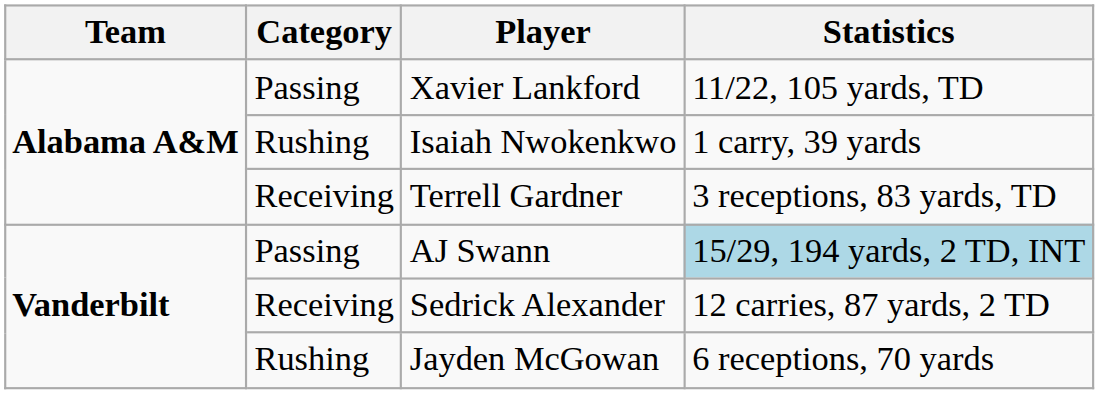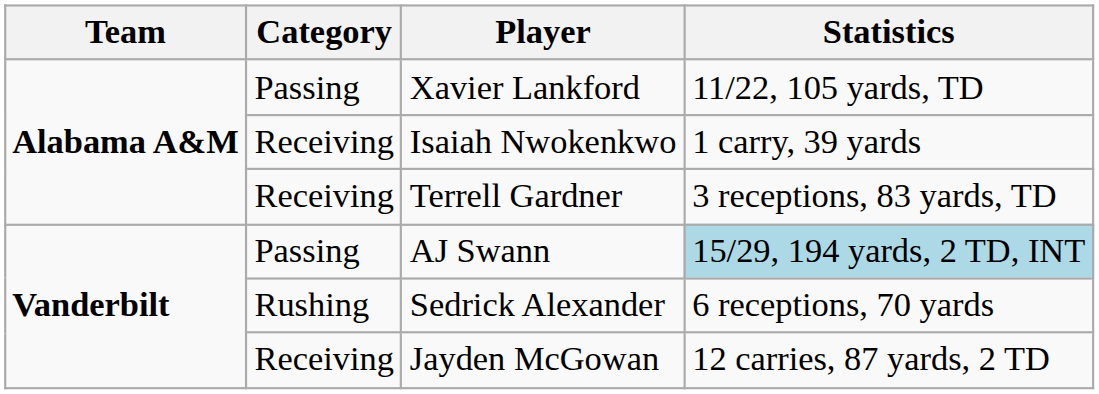(312, 141) Rushing -> (324, 141) Receiving
(324, 304) Receiving -> (312, 304) Rushing
(871, 304) 12 carries, 87 yards, 2 TD -> (843, 304) 6 receptions, 70 yards
(312, 359) Rushing -> (324, 359) Receiving
(843, 359) 6 receptions, 70 yards -> (871, 359) 12 carries, 87 yards, 2 TD
